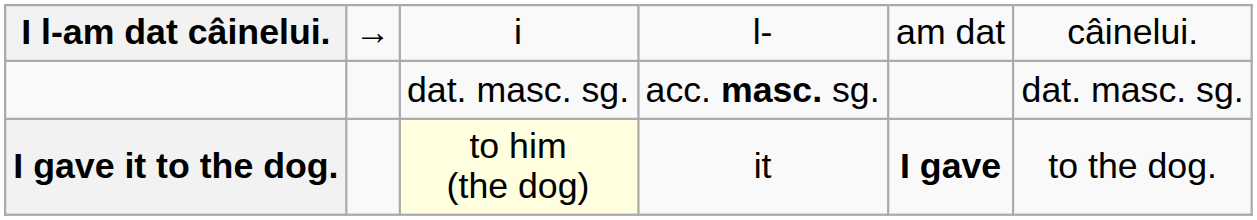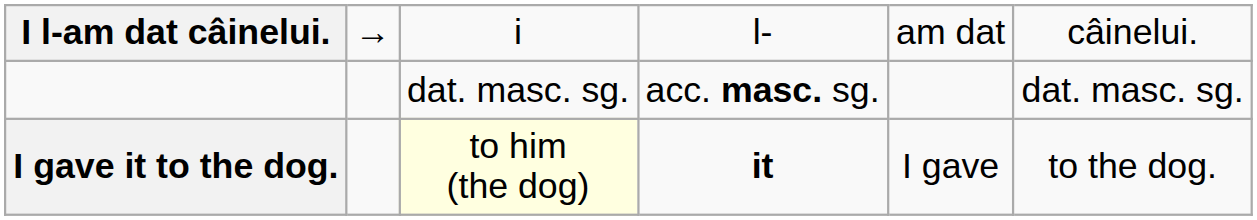(763, 166) normal -> (763, 166) bold
(951, 166) bold -> (951, 166) normal
